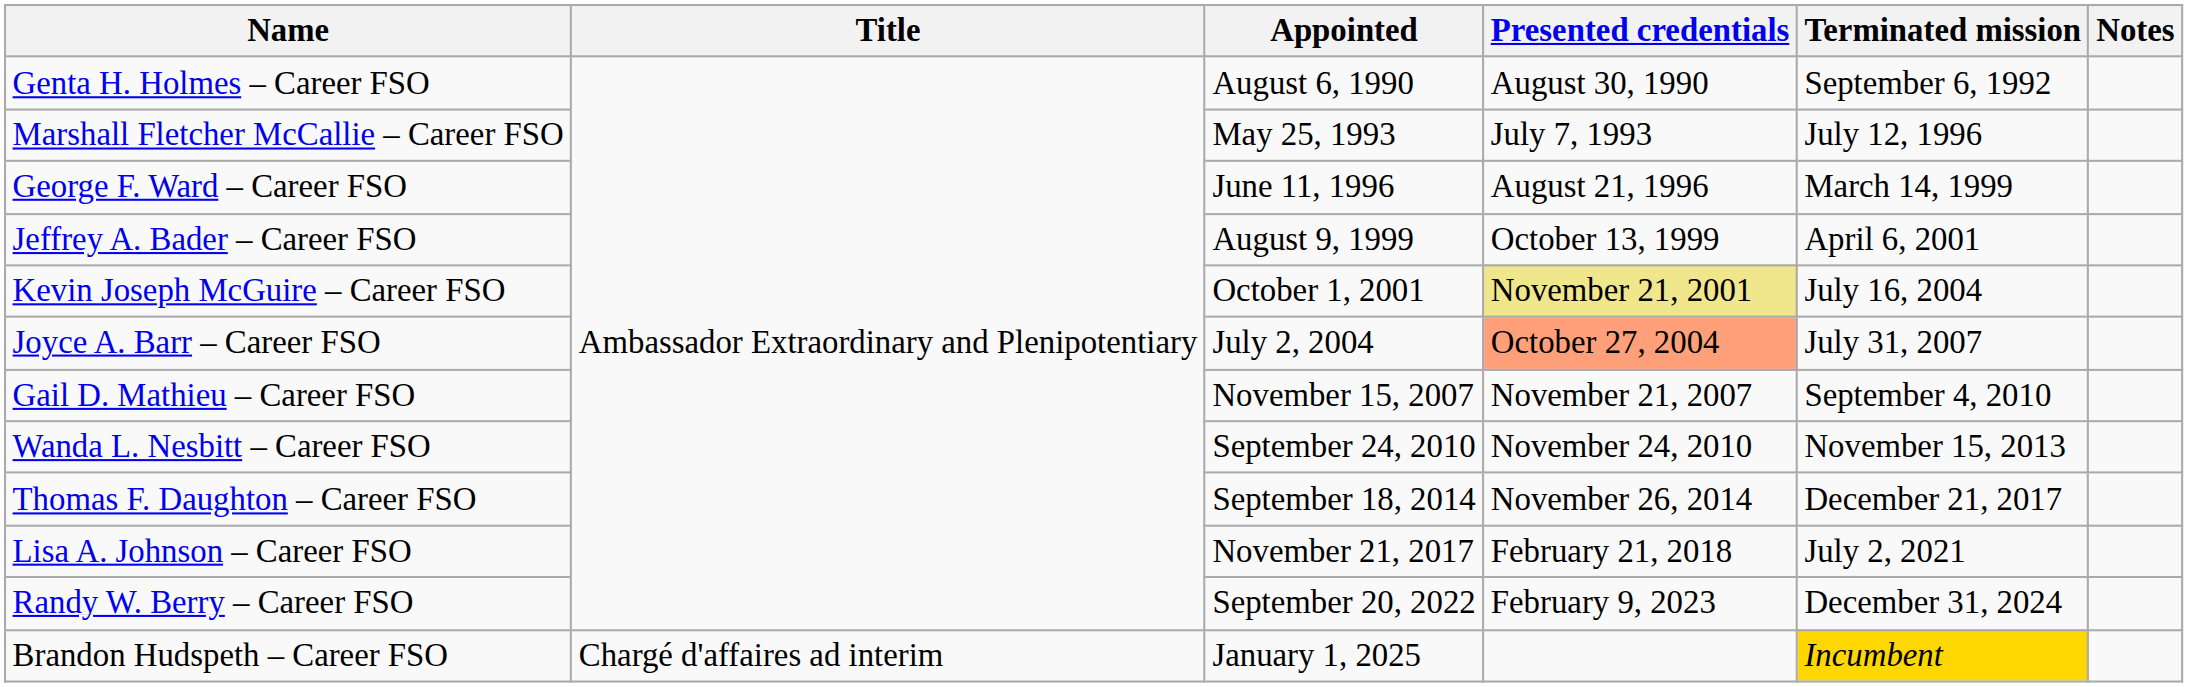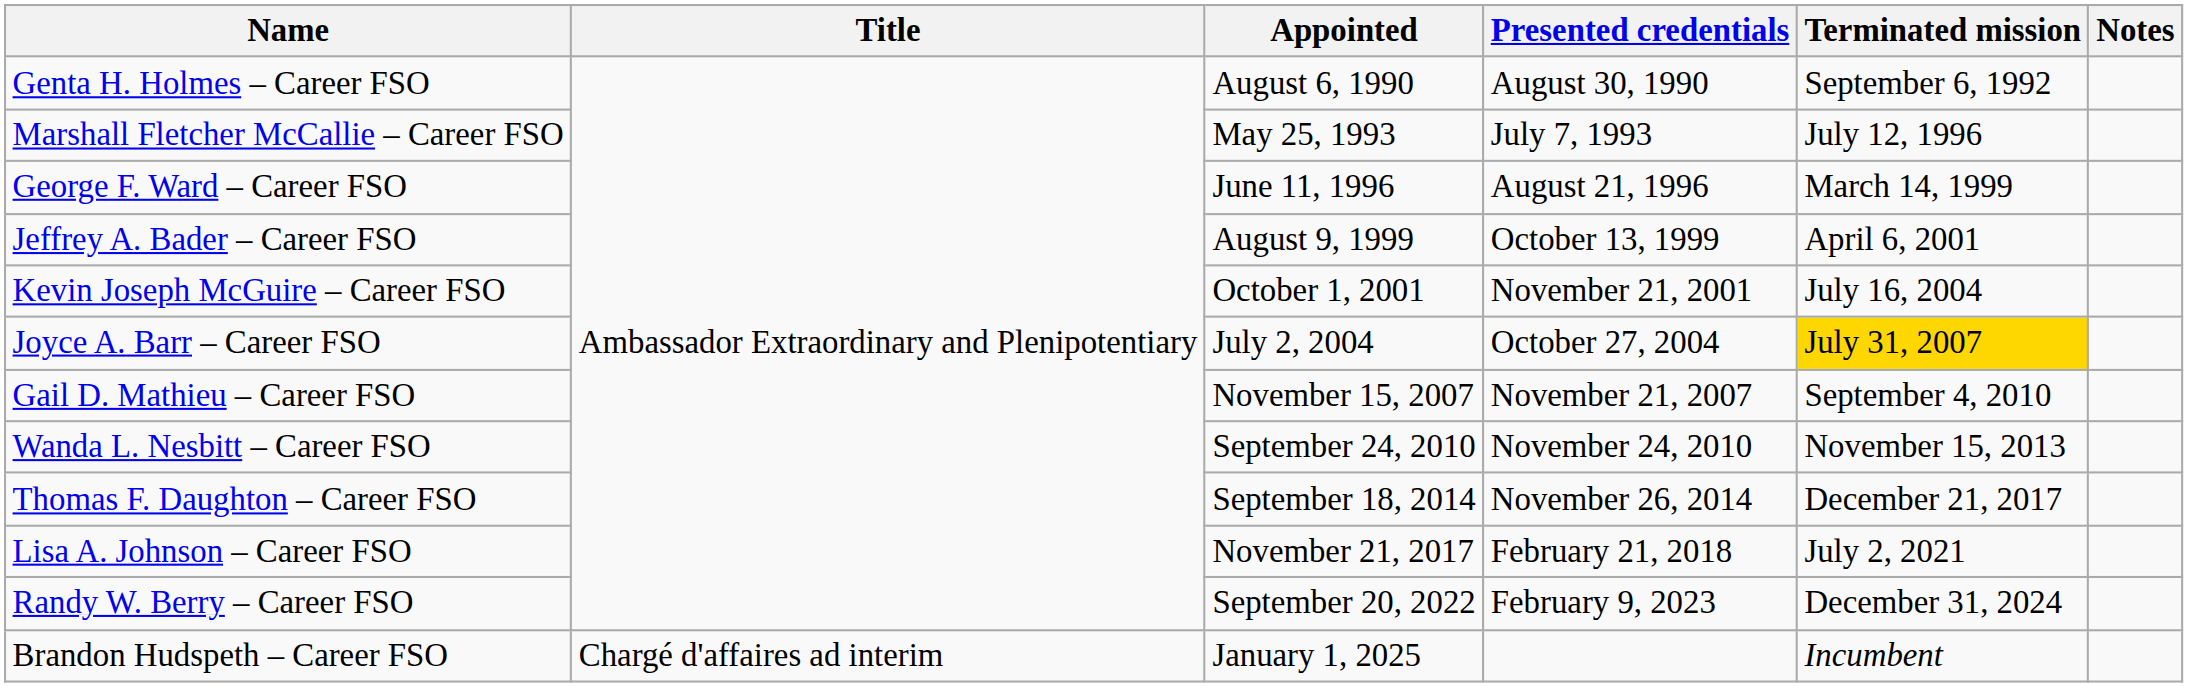(1622, 290) khaki background -> (1622, 290) no background
(1605, 342) lightsalmon background -> (1605, 342) no background
(1893, 342) no background -> (1893, 342) gold background
(1874, 654) gold background -> (1874, 654) no background
